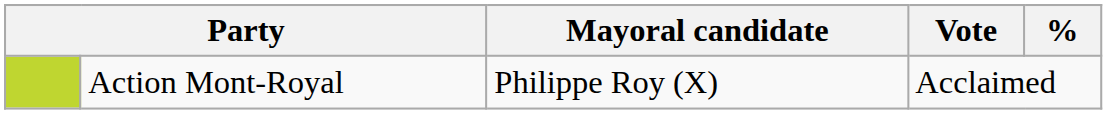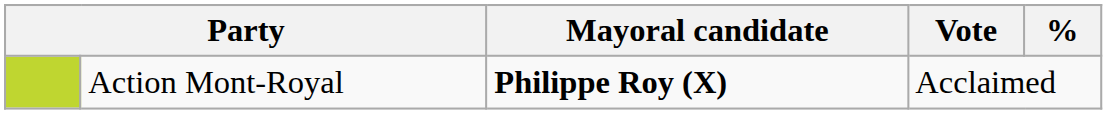(606, 81) normal -> (611, 81) bold
